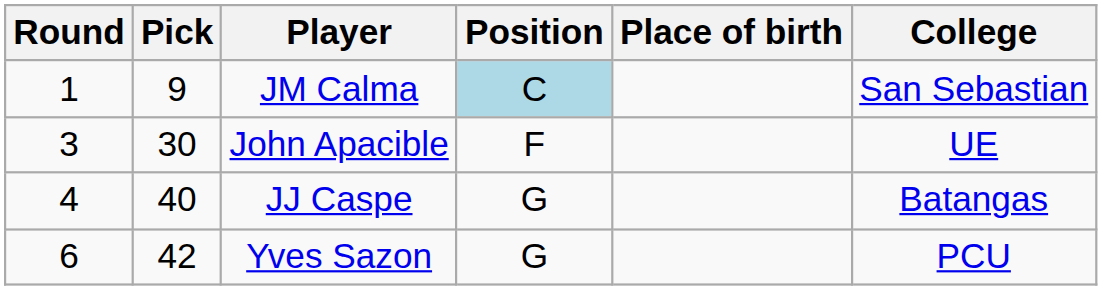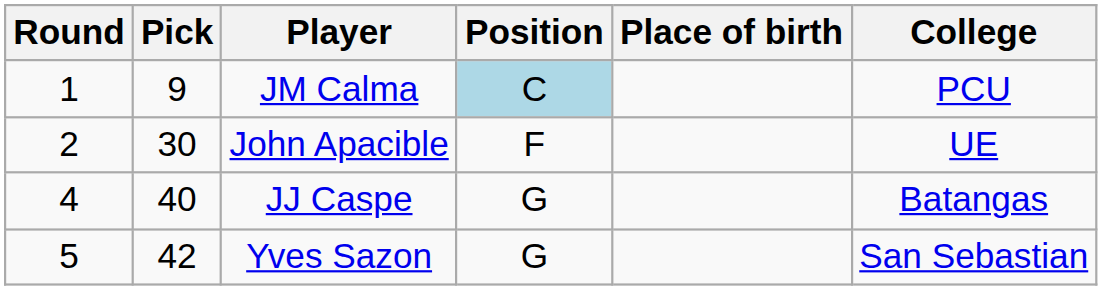(974, 88) San Sebastian -> (974, 88) PCU
(69, 144) 3 -> (69, 144) 2
(69, 255) 6 -> (69, 255) 5
(974, 255) PCU -> (974, 255) San Sebastian
